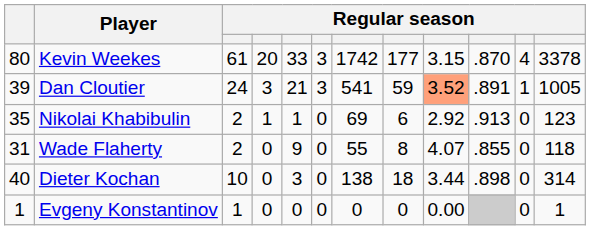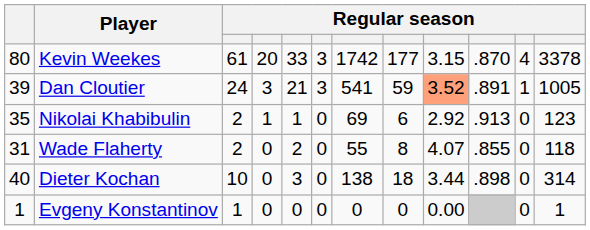(297, 149) 9 -> (297, 149) 2
